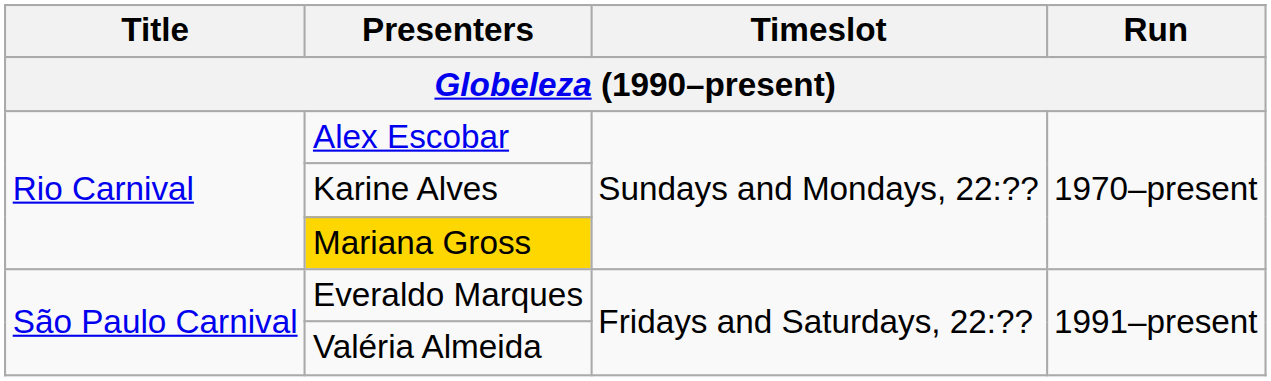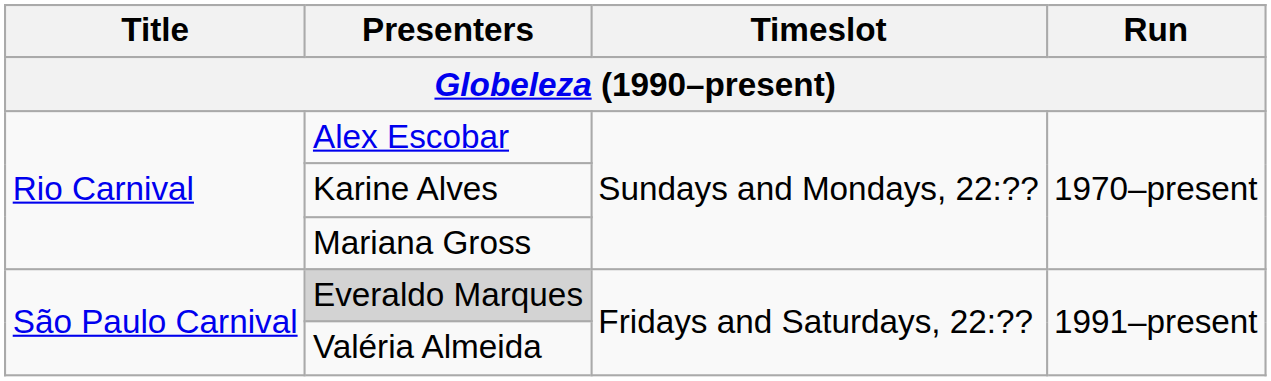(422, 242) gold background -> (422, 242) no background
(448, 294) no background -> (448, 294) lightgrey background
